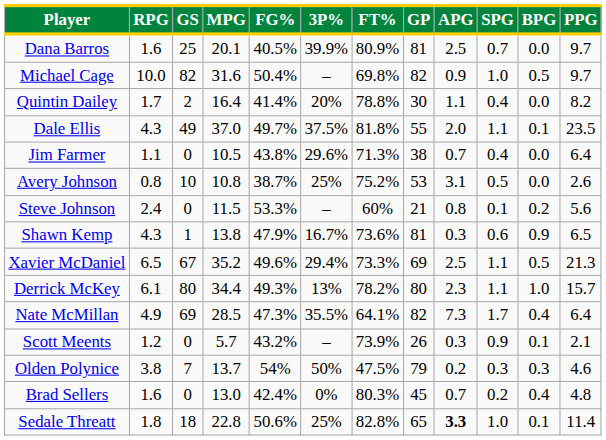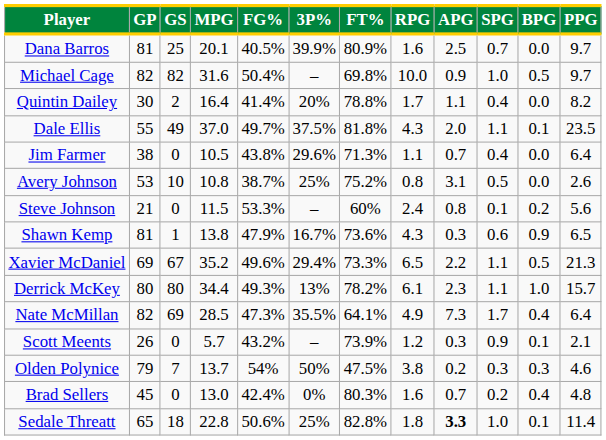columns swapped: (419, 19) <-> (151, 19)
(456, 261) 2.5 -> (456, 261) 2.2
